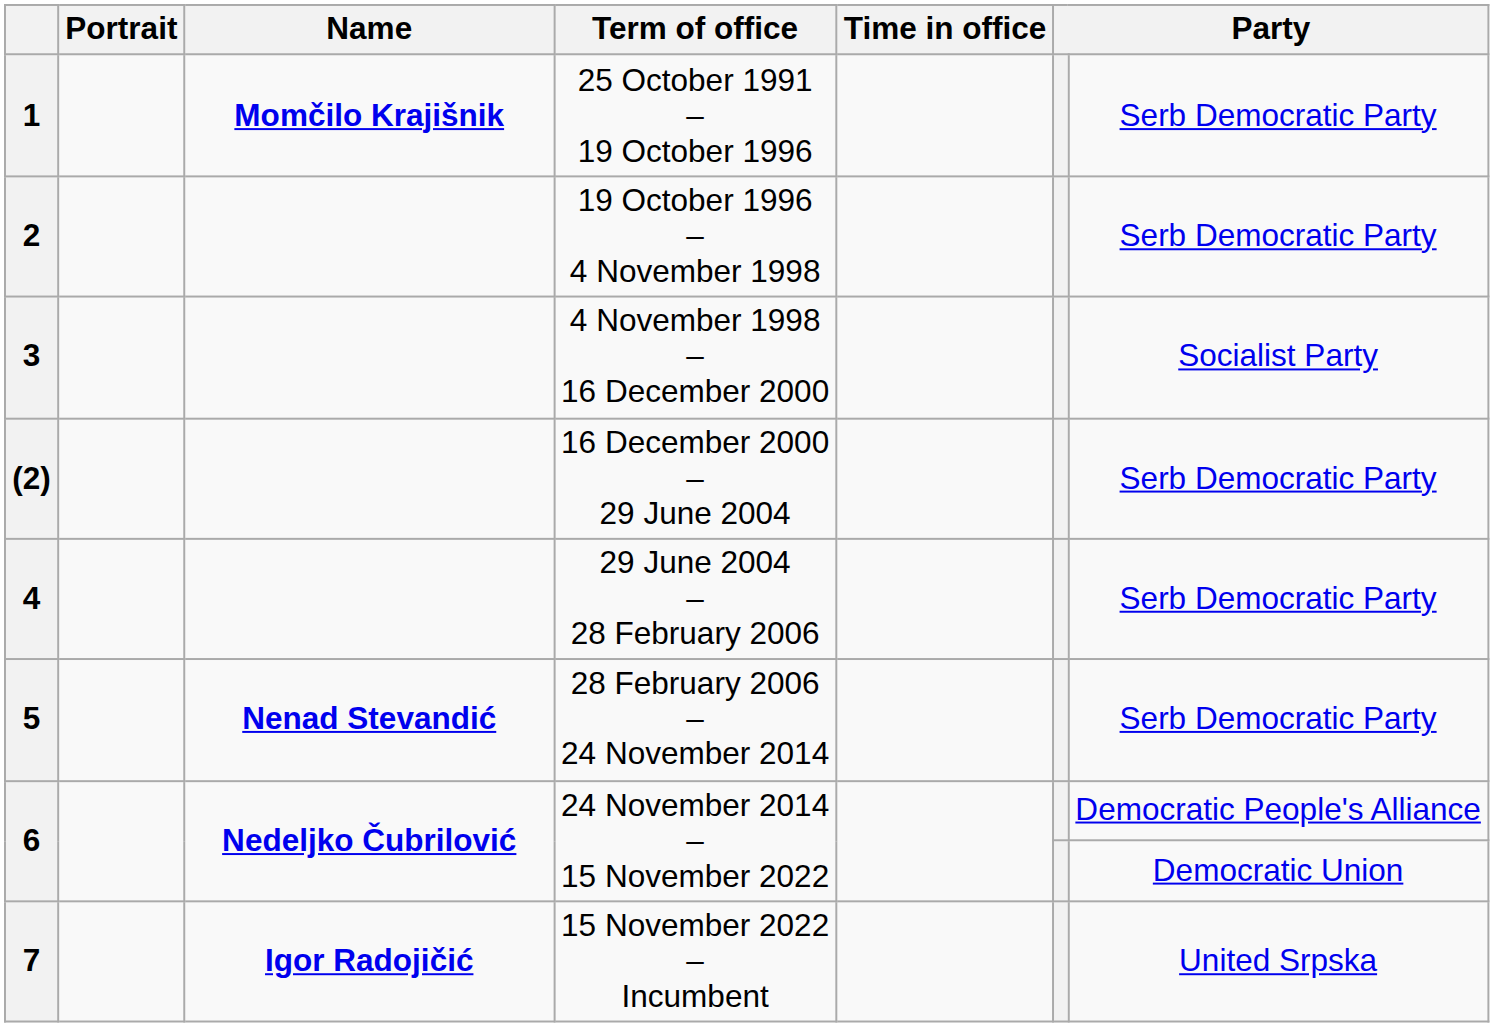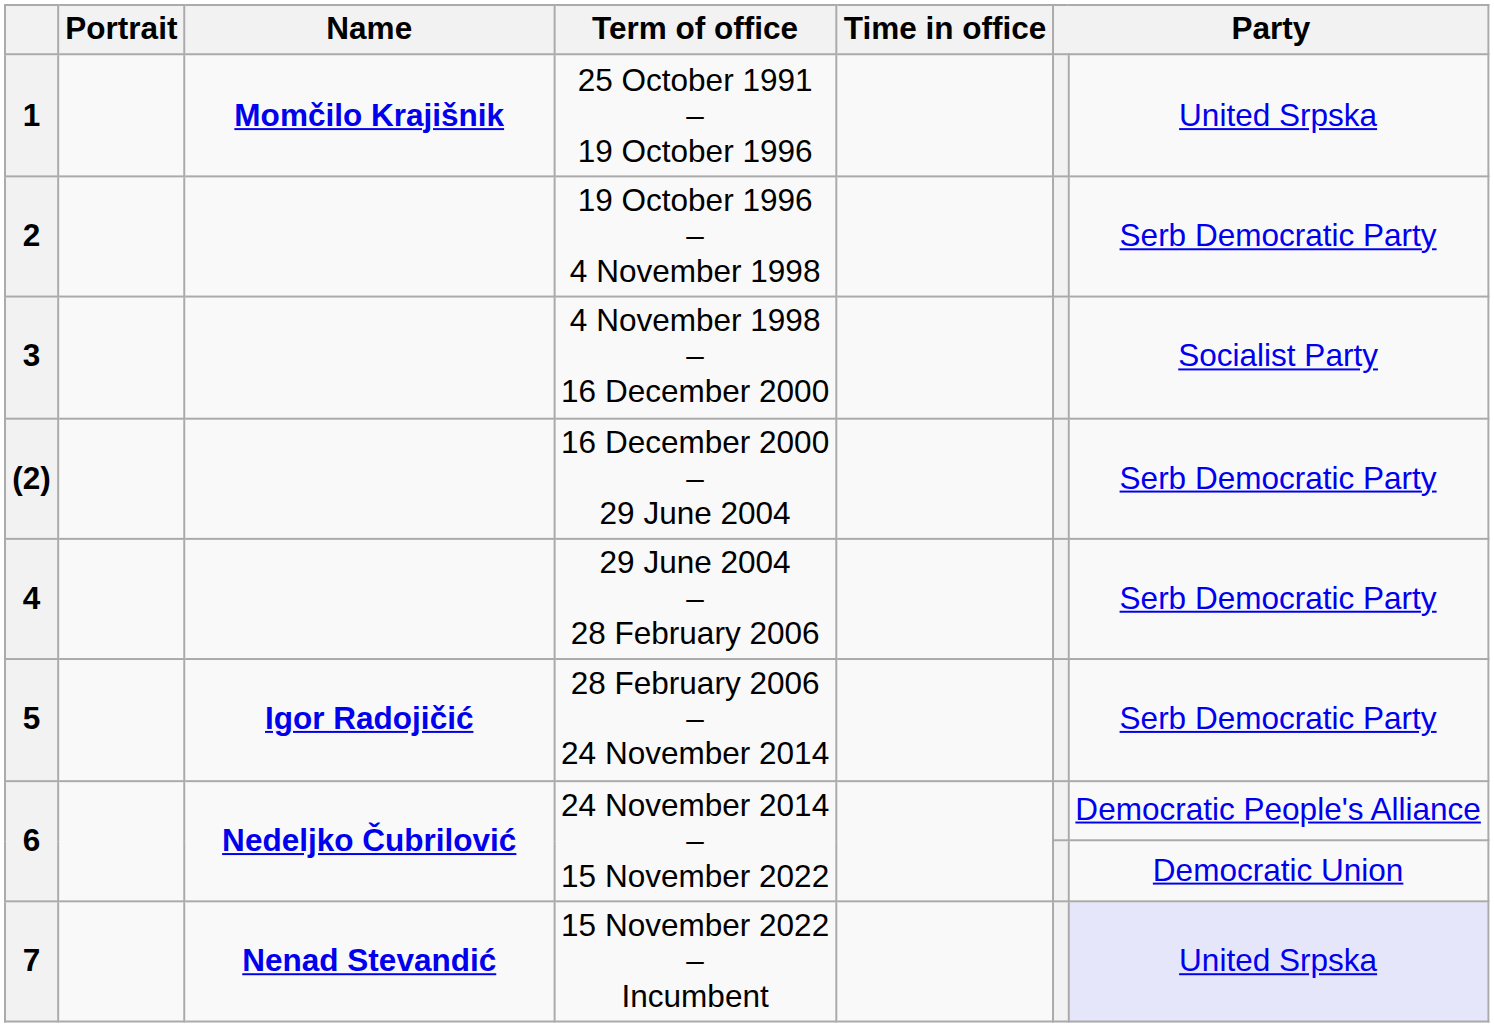(1278, 114) Serb Democratic Party -> (1278, 114) United Srpska
(369, 719) Nenad Stevandić -> (369, 719) Igor Radojičić
(369, 961) Igor Radojičić -> (369, 961) Nenad Stevandić
(1278, 961) no background -> (1278, 961) lavender background
